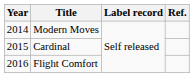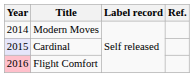(18, 47) no background -> (18, 47) lavender background
(18, 64) no background -> (18, 64) pink background
